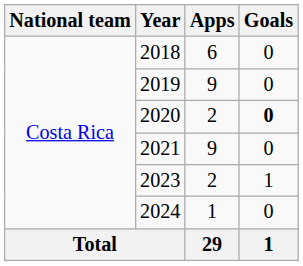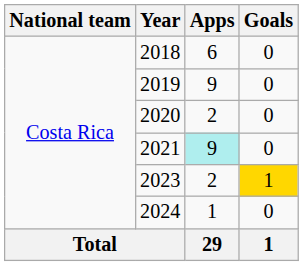(268, 116) bold -> (268, 116) normal
(212, 148) no background -> (212, 148) paleturquoise background
(268, 180) no background -> (268, 180) gold background
